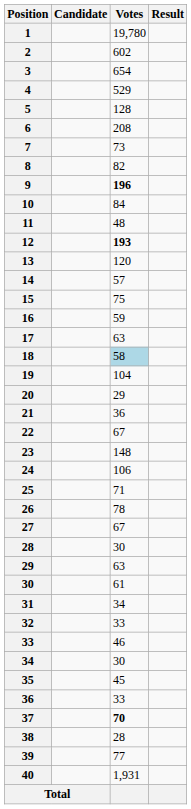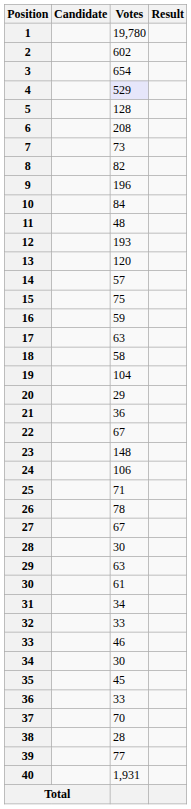(122, 90) no background -> (122, 90) lavender background
(122, 185) bold -> (122, 185) normal
(122, 242) bold -> (122, 242) normal
(119, 356) lightblue background -> (119, 356) no background
(119, 718) bold -> (119, 718) normal
